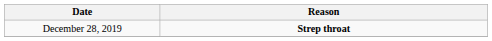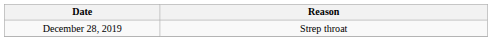(324, 28) bold -> (324, 28) normal
